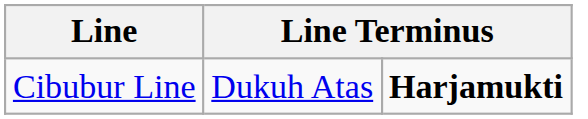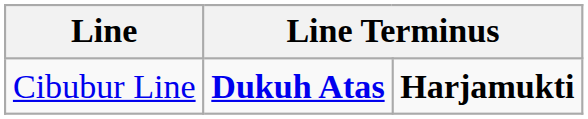(292, 85) normal -> (298, 85) bold
